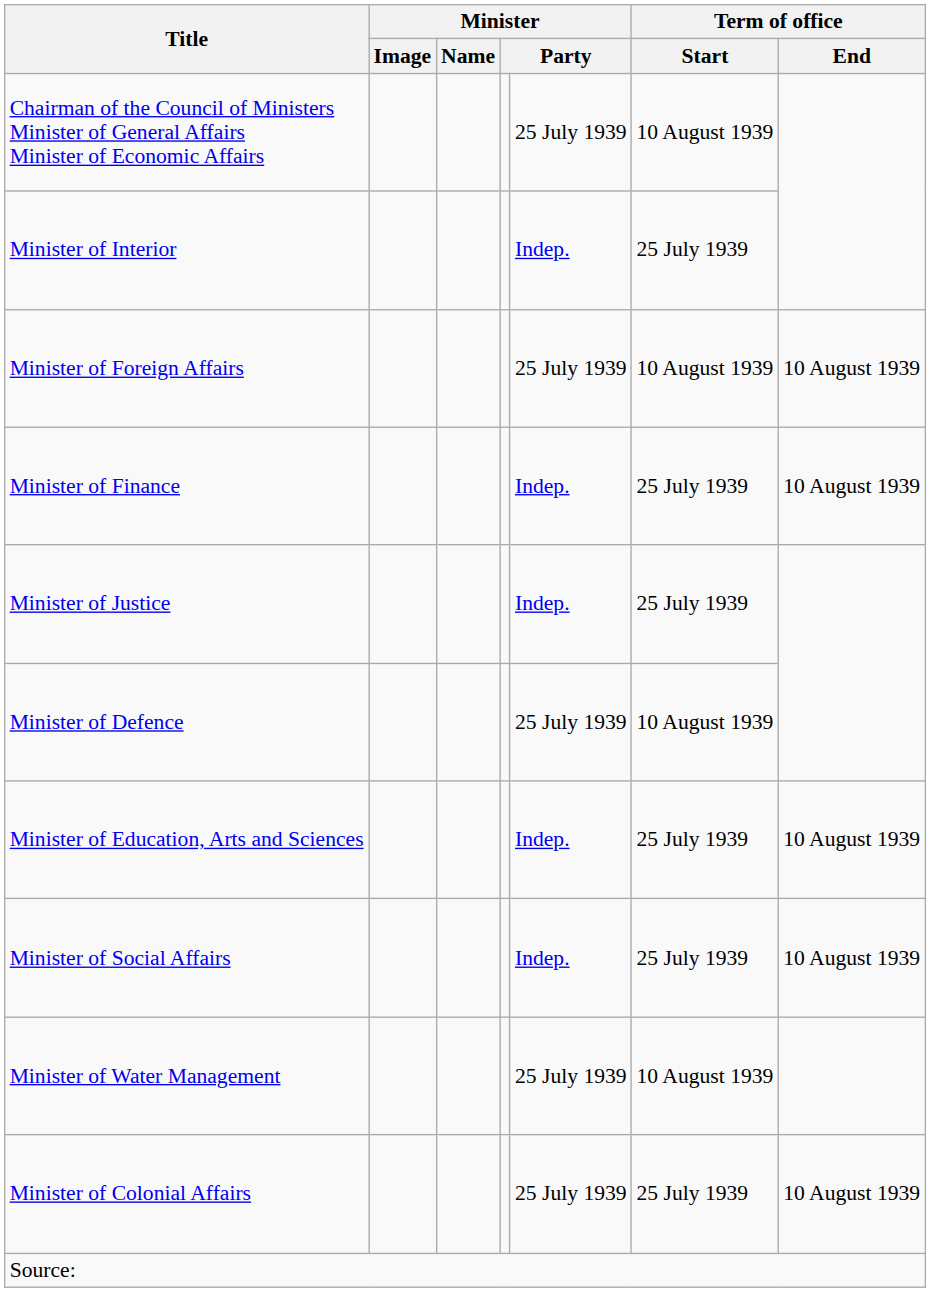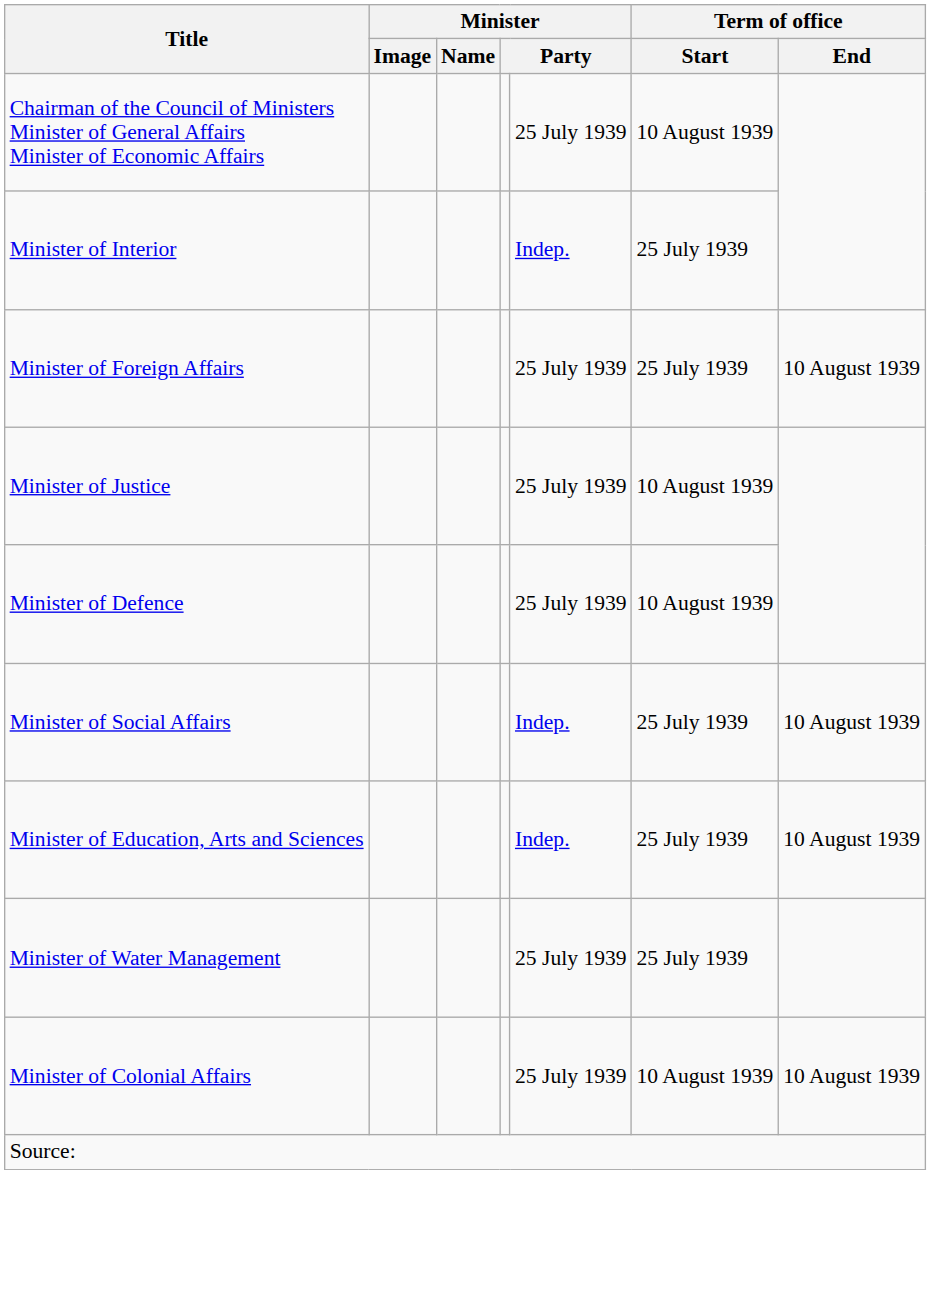(705, 367) 10 August 1939 -> (692, 367) 25 July 1939
- row: (95, 485)
(542, 603) Indep. -> (571, 485) 25 July 1939
(692, 603) 25 July 1939 -> (705, 485) 10 August 1939
rows swapped: (120, 957) <-> (187, 839)
(705, 1075) 10 August 1939 -> (692, 957) 25 July 1939
(692, 1193) 25 July 1939 -> (705, 1075) 10 August 1939
